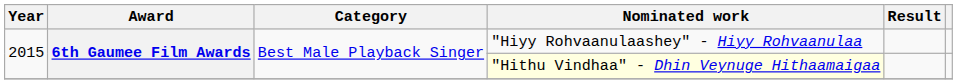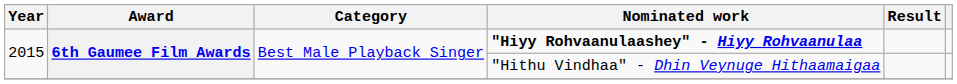(677, 41) normal -> (677, 41) bold
(686, 66) lightyellow background -> (686, 66) no background
